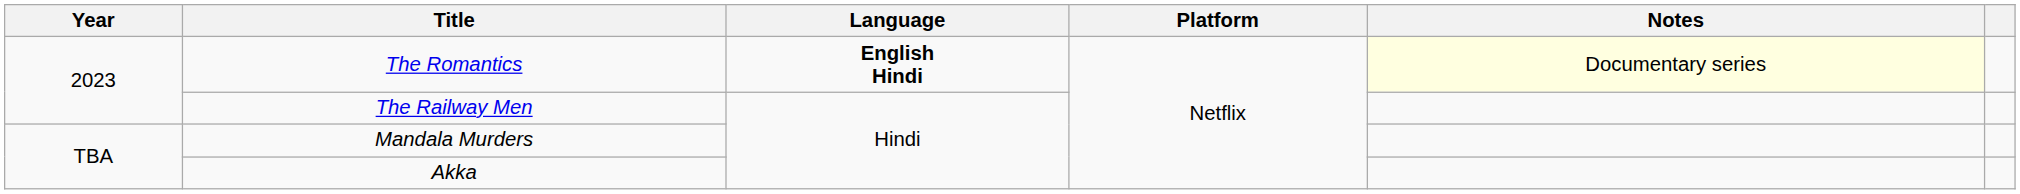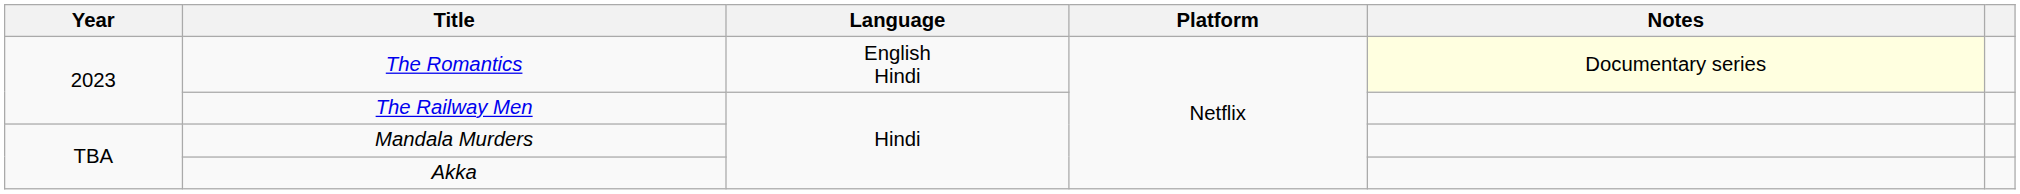(897, 64) bold -> (897, 64) normal
